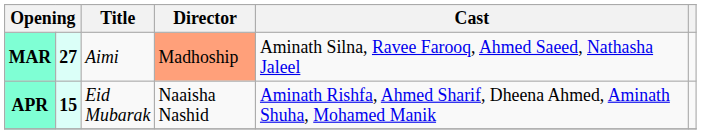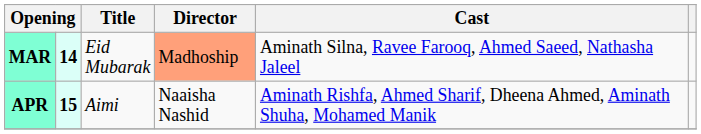(68, 56) 27 -> (68, 56) 14
(102, 56) Aimi -> (118, 56) Eid Mubarak
(118, 104) Eid Mubarak -> (102, 104) Aimi
